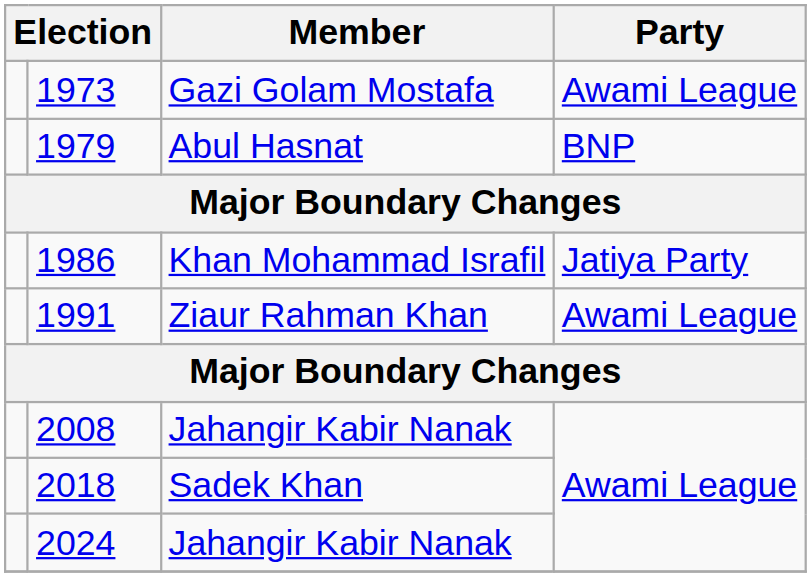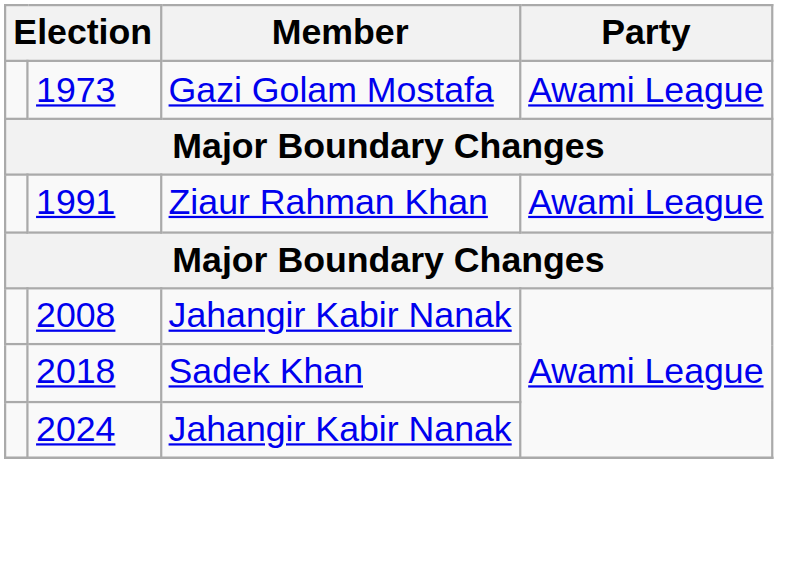- row: (76, 145)
- row: (76, 259)
